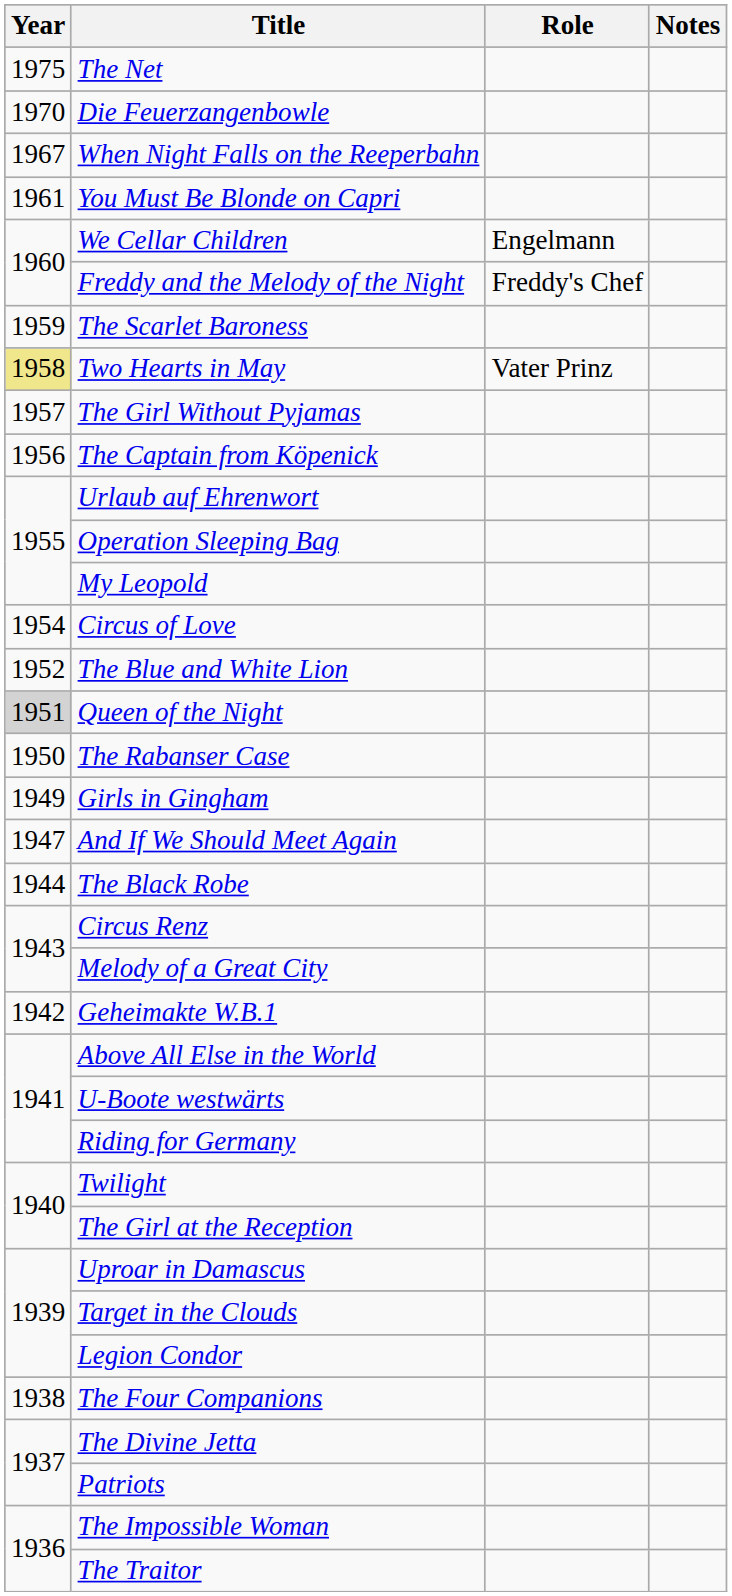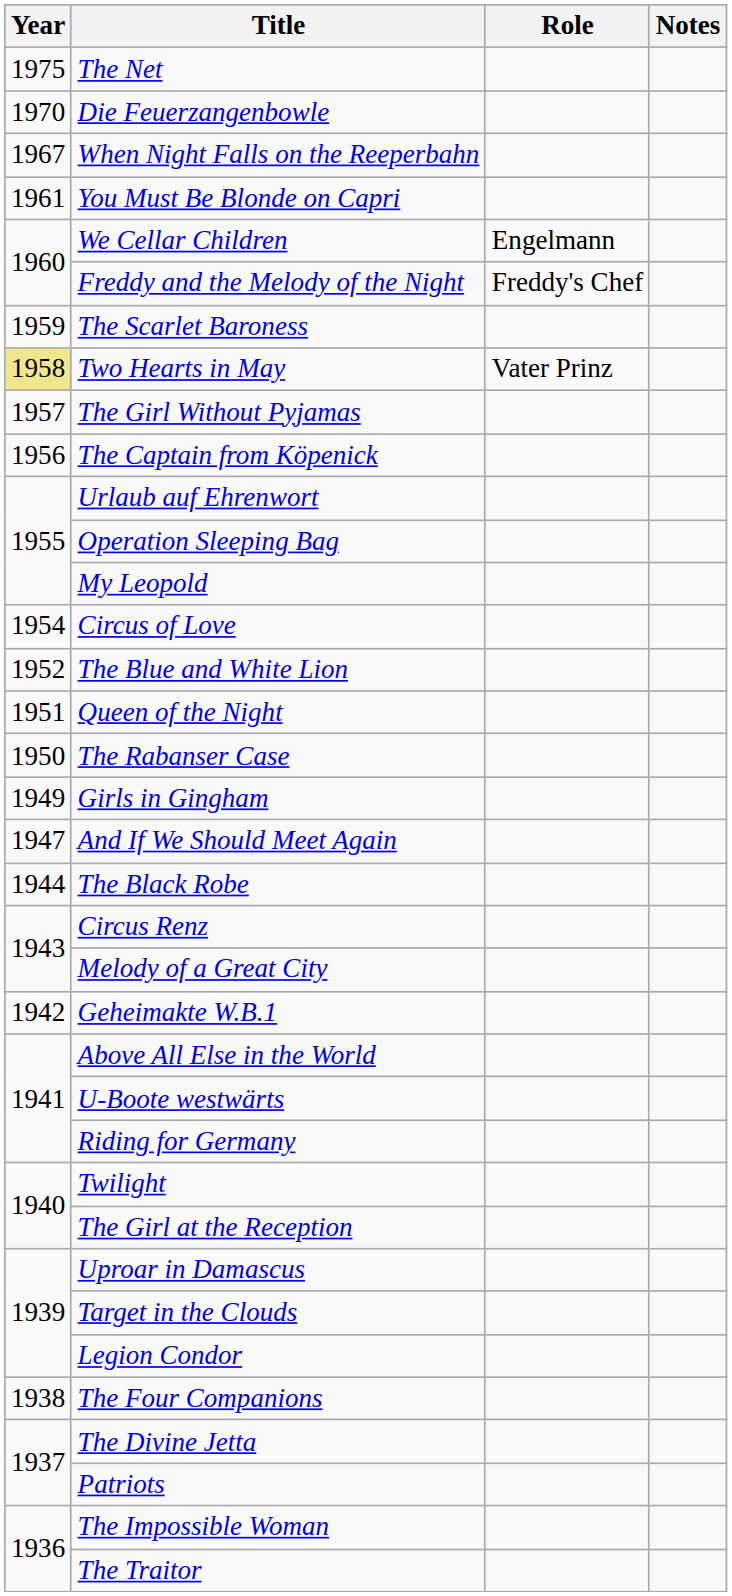(38, 712) lightgrey background -> (38, 712) no background
